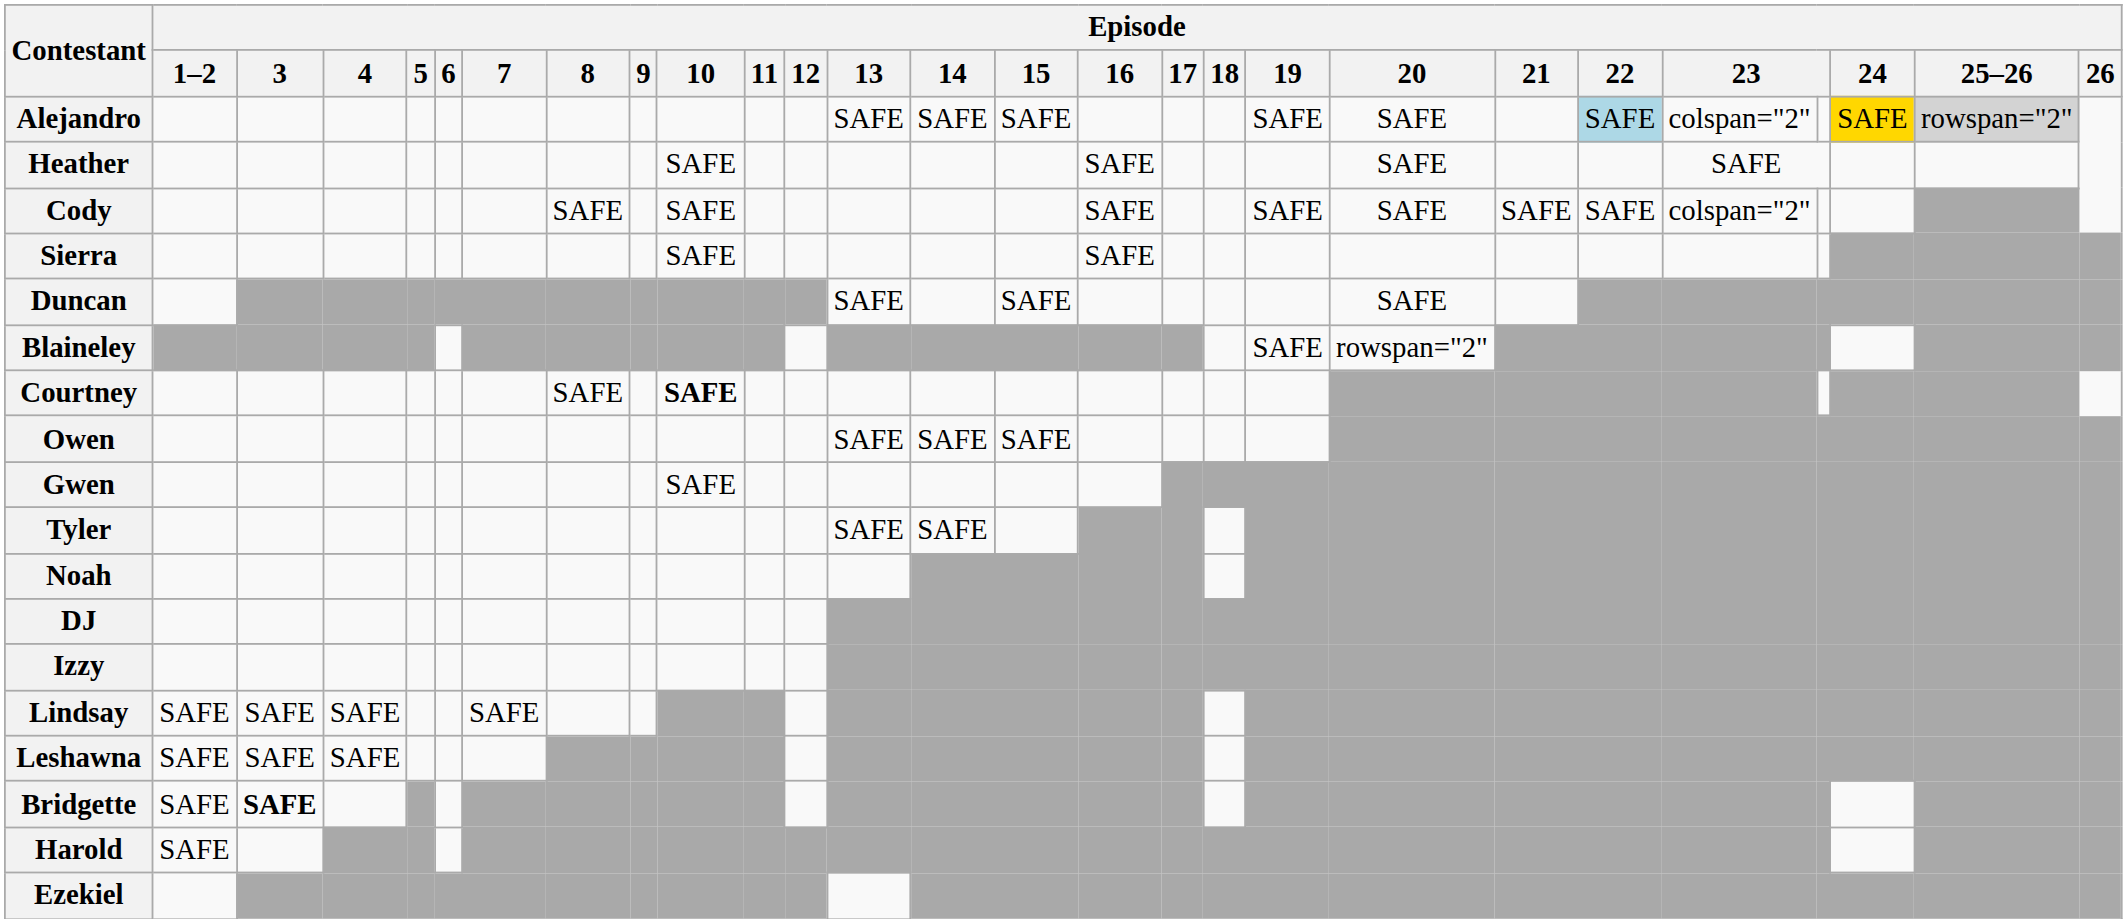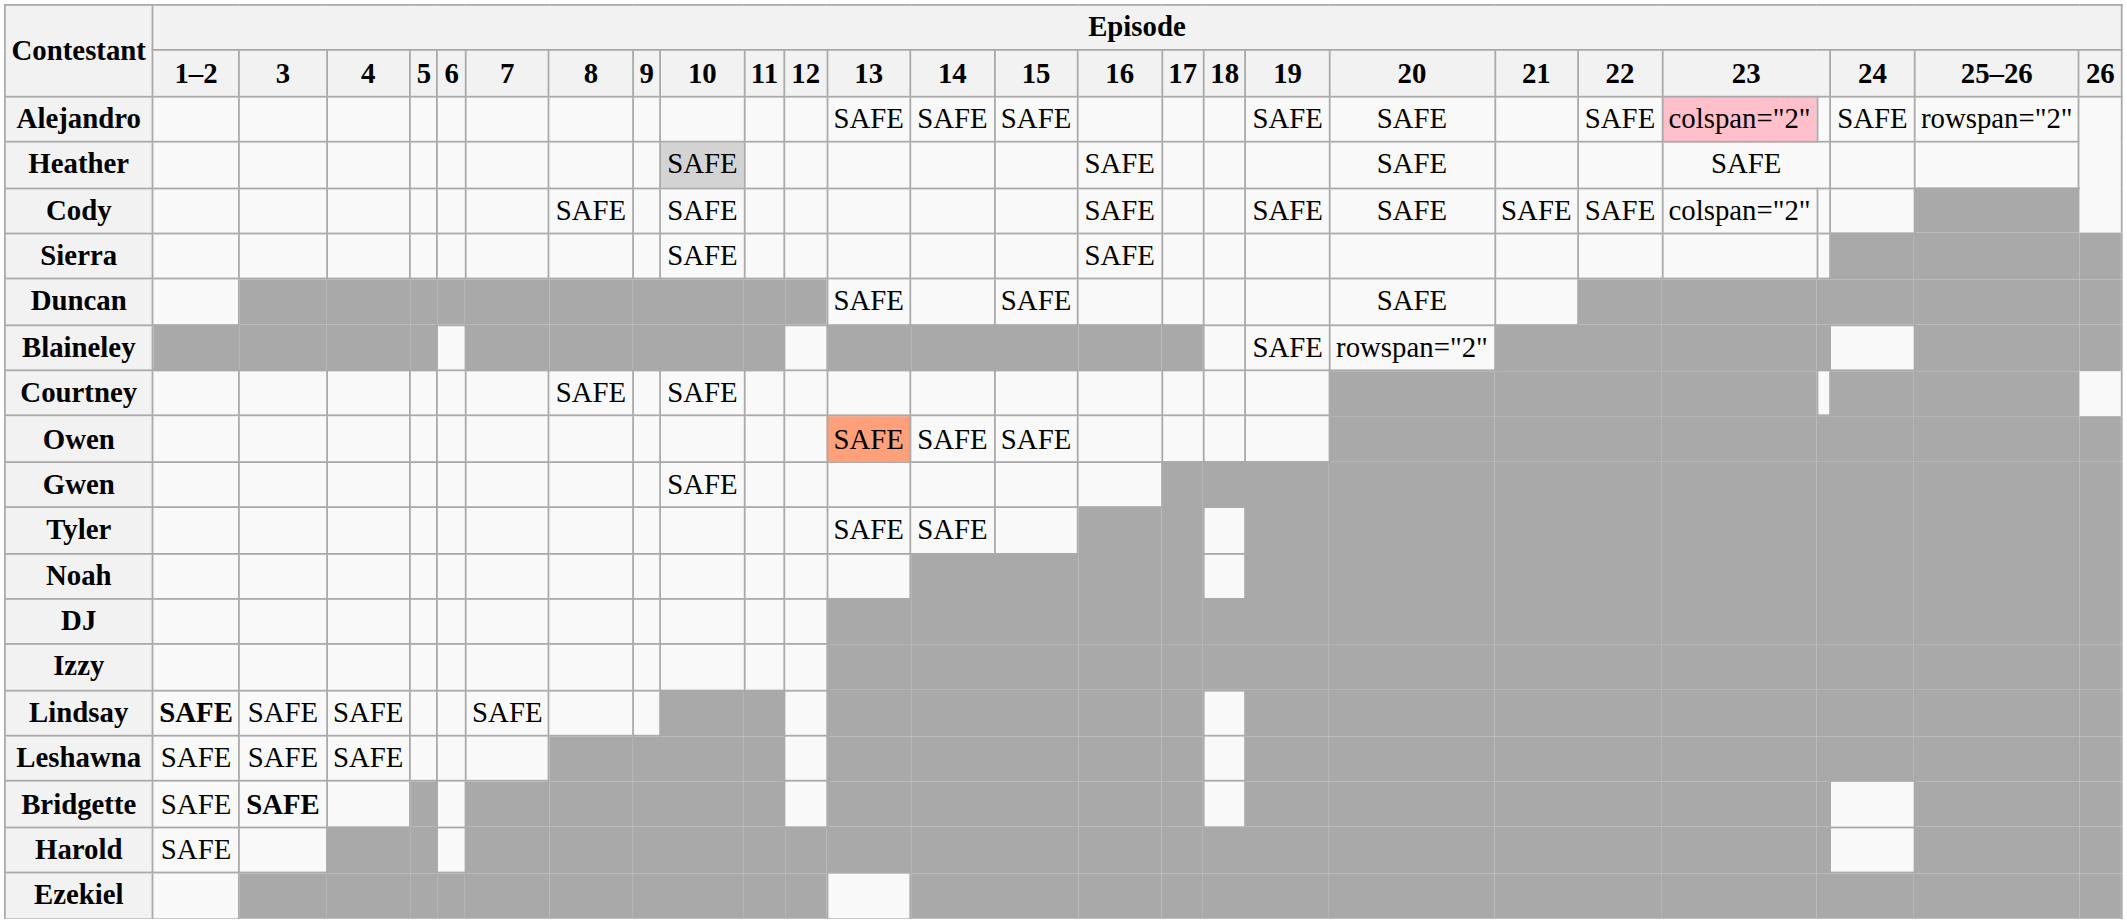(1620, 118) lightblue background -> (1620, 118) no background
(1740, 118) no background -> (1740, 118) pink background
(1872, 118) gold background -> (1872, 118) no background
(1997, 118) lightgrey background -> (1997, 118) no background
(701, 164) no background -> (702, 164) lightgrey background
(701, 392) bold -> (702, 392) normal
(869, 438) no background -> (869, 438) lightsalmon background
(194, 712) normal -> (196, 712) bold
